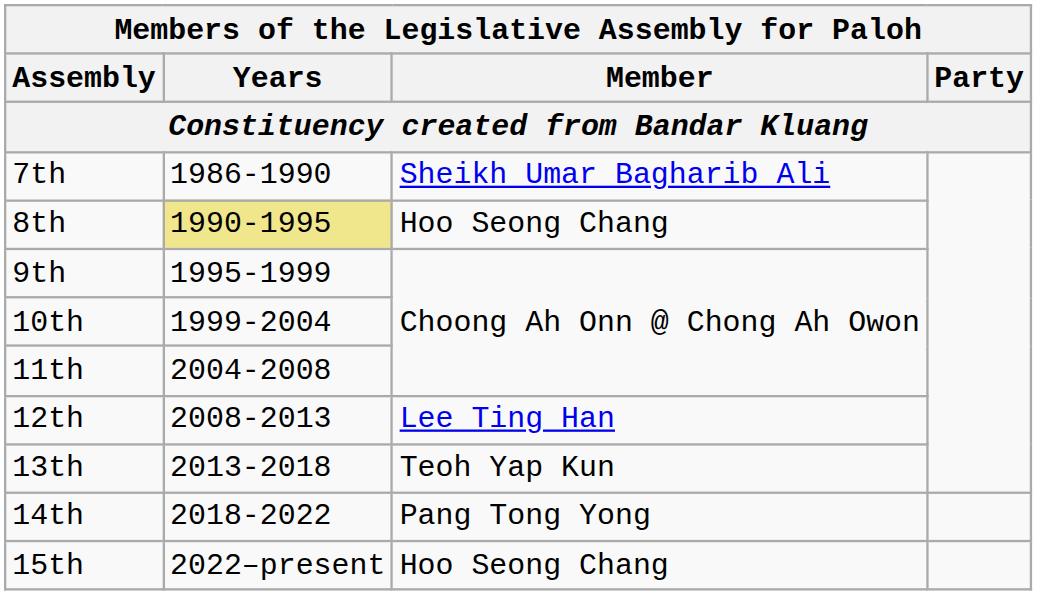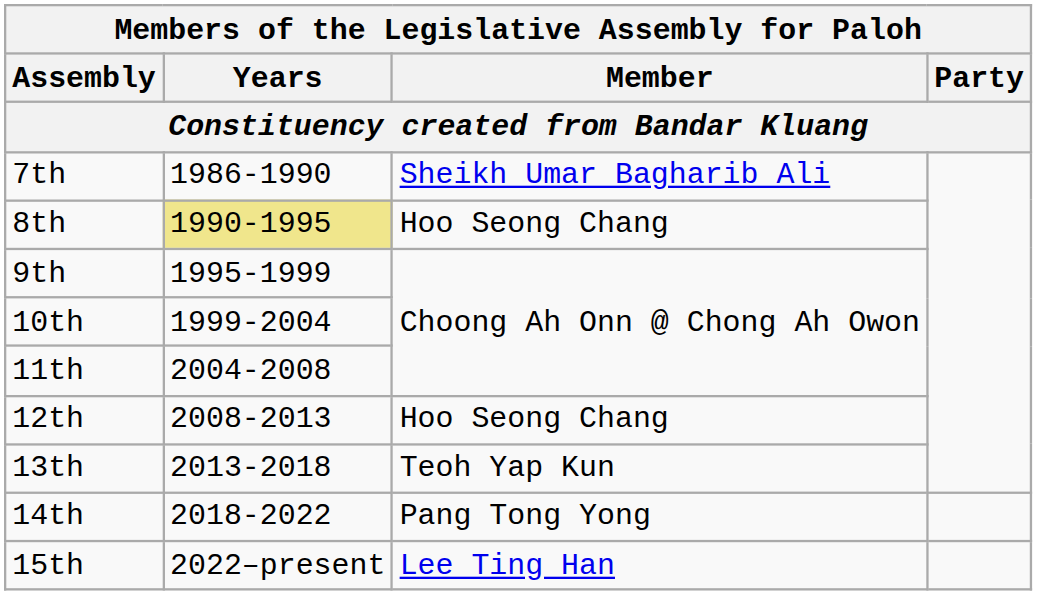(507, 419) Lee Ting Han -> (534, 419) Hoo Seong Chang
(534, 566) Hoo Seong Chang -> (507, 566) Lee Ting Han
